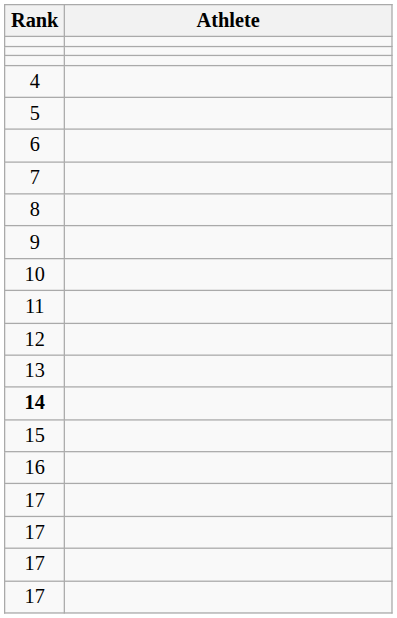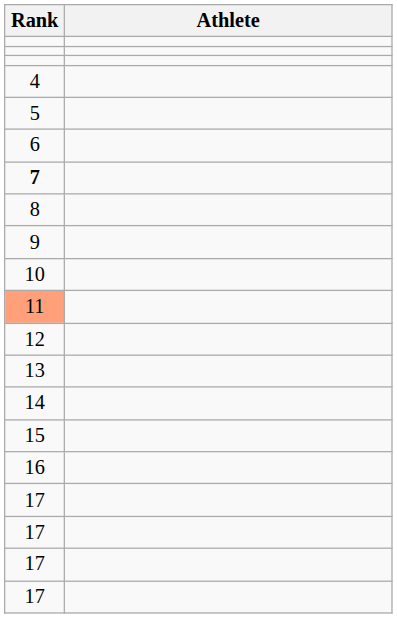(35, 177) normal -> (35, 177) bold
(35, 306) no background -> (35, 306) lightsalmon background
(35, 403) bold -> (35, 403) normal
